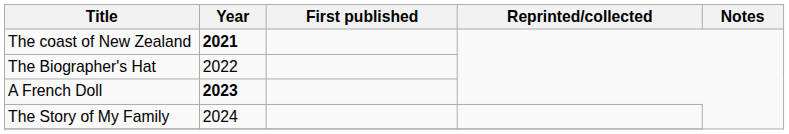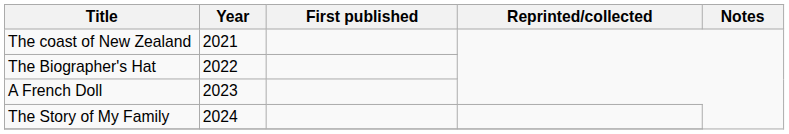(220, 41) bold -> (220, 41) normal
(220, 91) bold -> (220, 91) normal
